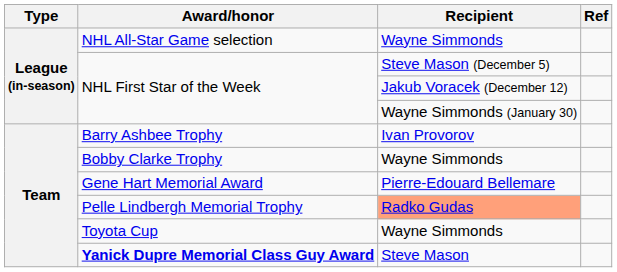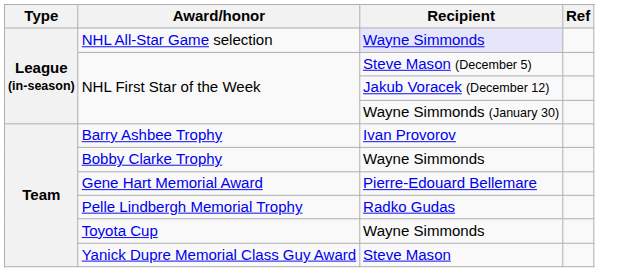(442, 40) no background -> (424, 40) lavender background
(427, 207) lightsalmon background -> (409, 207) no background
(228, 254) bold -> (219, 254) normal
